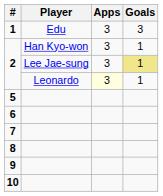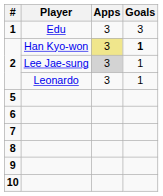(107, 47) no background -> (107, 47) khaki background
(140, 47) normal -> (140, 47) bold
(107, 64) no background -> (107, 64) lightgrey background
(140, 64) khaki background -> (140, 64) no background
(107, 81) lightyellow background -> (107, 81) no background
